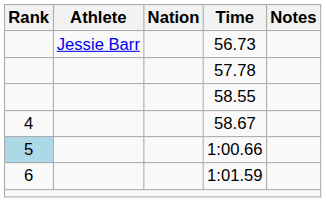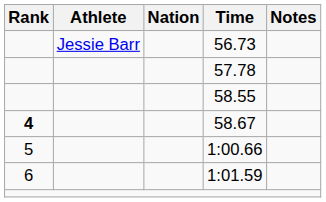(29, 123) normal -> (29, 123) bold
(29, 149) lightblue background -> (29, 149) no background
